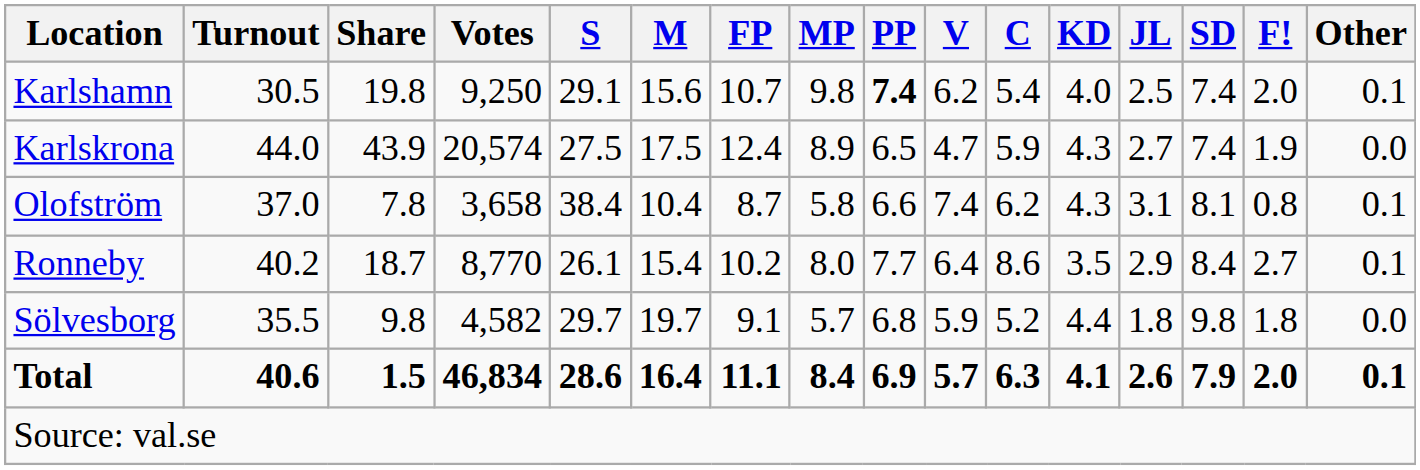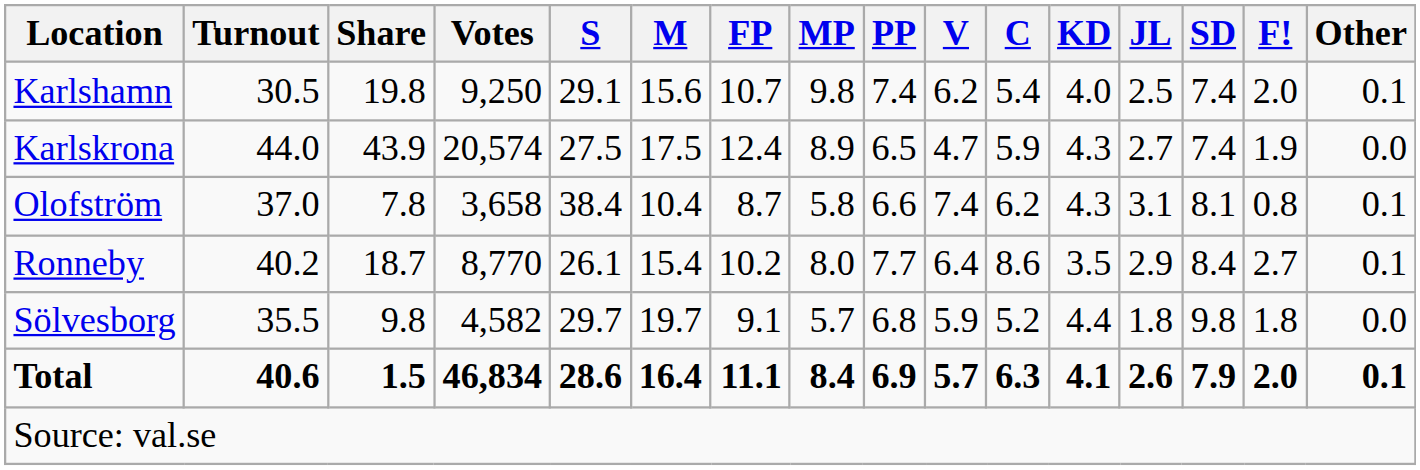(894, 90) bold -> (894, 90) normal
